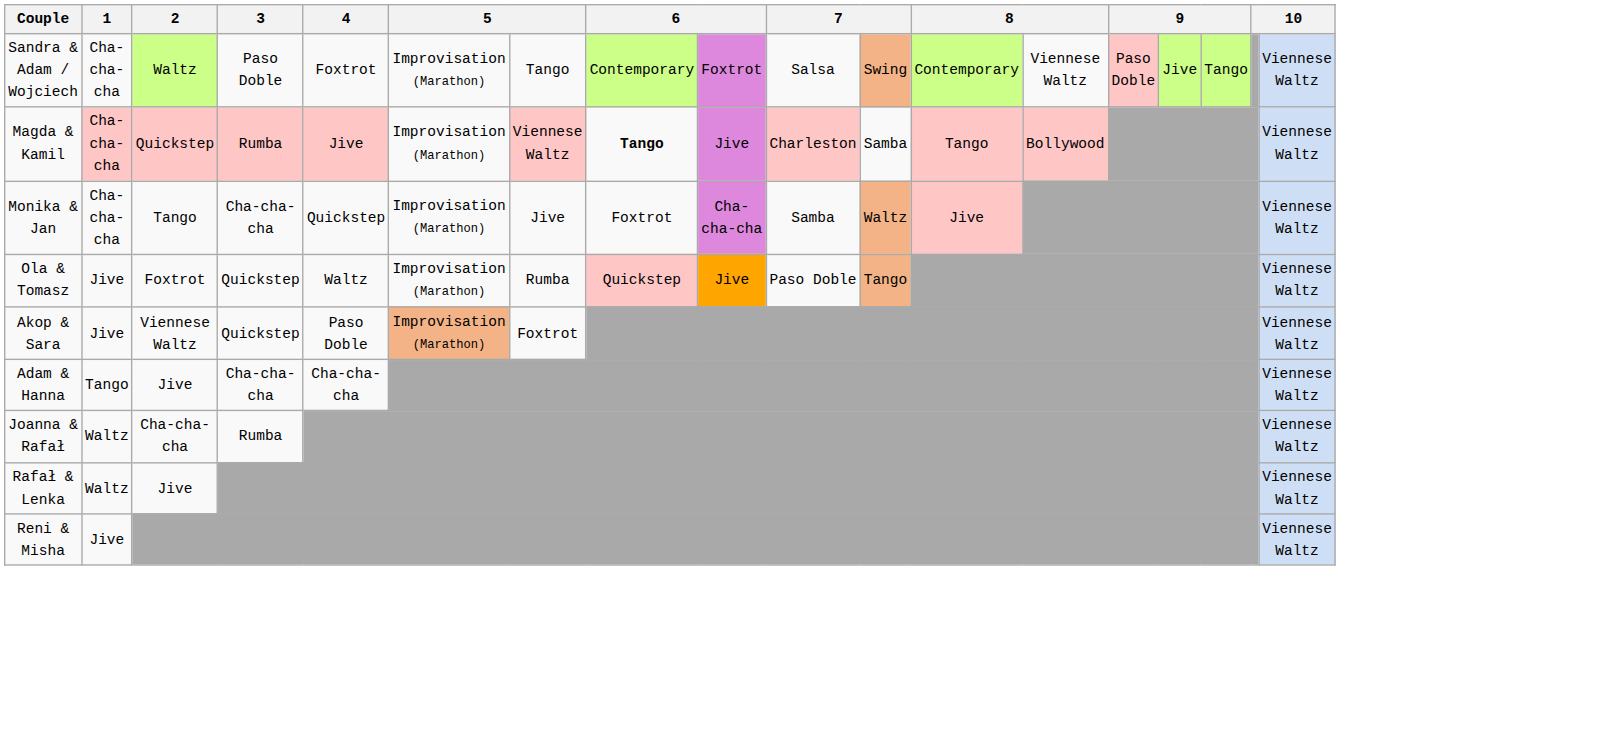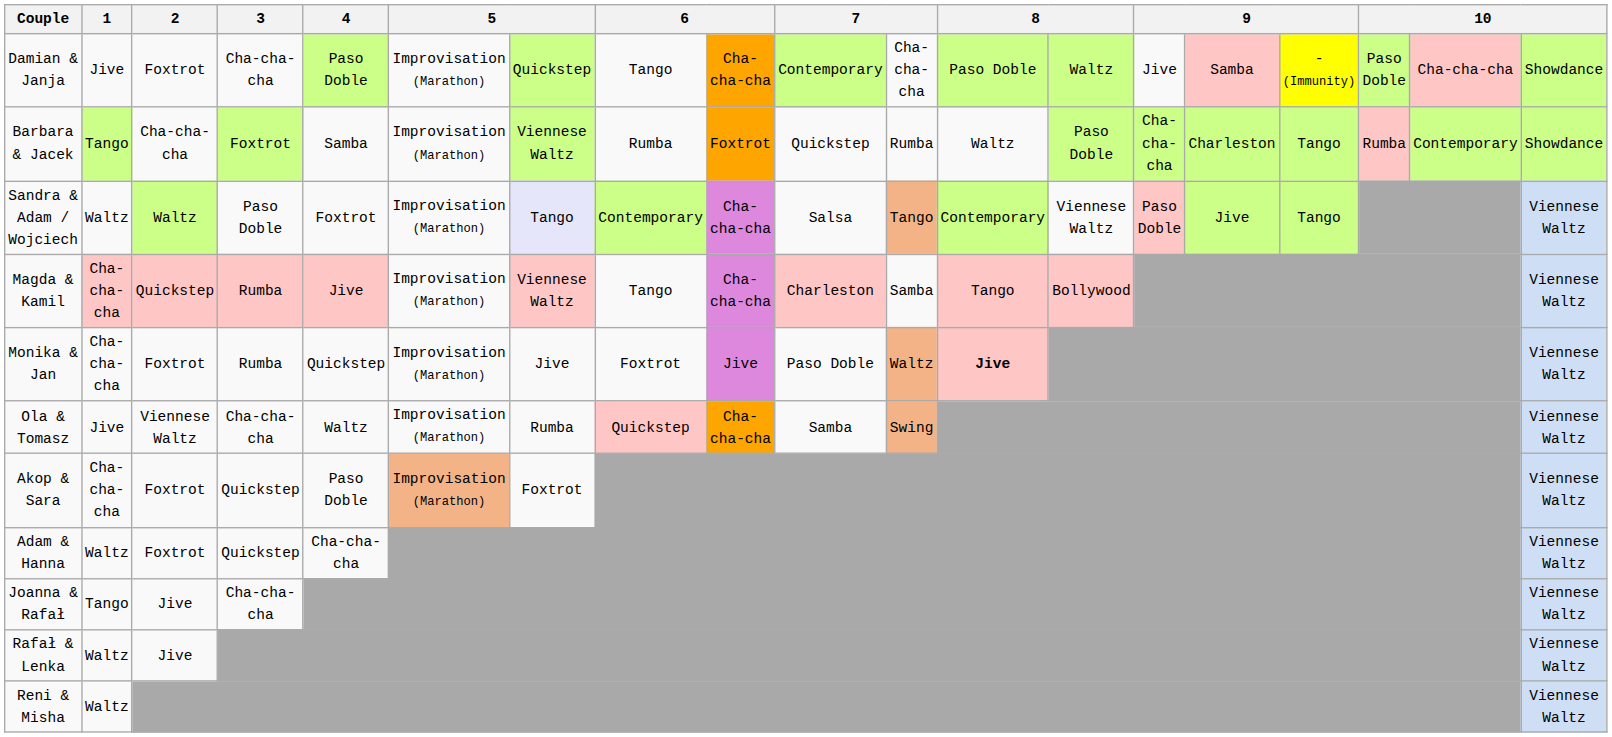+ row: (43, 70)
+ row: (43, 144)
(107, 70) Cha-cha-cha -> (107, 217) Waltz
(548, 70) no background -> (552, 217) lavender background
(732, 70) Foxtrot -> (741, 217) Cha-cha-cha
(885, 70) Swing -> (912, 217) Tango
(642, 144) bold -> (651, 290) normal
(732, 144) Jive -> (741, 290) Cha-cha-cha
(175, 217) Tango -> (175, 364) Foxtrot
(261, 217) Cha-cha-cha -> (261, 364) Rumba
(732, 217) Cha-cha-cha -> (741, 364) Jive
(813, 217) Samba -> (830, 364) Paso Doble
(967, 217) normal -> (993, 364) bold
(175, 280) Foxtrot -> (175, 427) Viennese Waltz
(261, 280) Quickstep -> (261, 427) Cha-cha-cha
(732, 280) Jive -> (741, 427) Cha-cha-cha
(813, 280) Paso Doble -> (830, 427) Samba
(885, 280) Tango -> (912, 427) Swing
(107, 333) Jive -> (107, 490) Cha-cha-cha
(175, 333) Viennese Waltz -> (175, 490) Foxtrot
(107, 385) Tango -> (107, 552) Waltz
(175, 385) Jive -> (175, 552) Foxtrot
(261, 385) Cha-cha-cha -> (261, 552) Quickstep
(107, 436) Waltz -> (107, 604) Tango
(175, 436) Cha-cha-cha -> (175, 604) Jive
(261, 436) Rumba -> (261, 604) Cha-cha-cha
(107, 539) Jive -> (107, 706) Waltz
